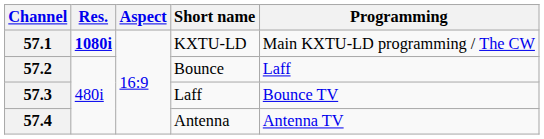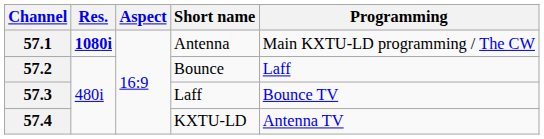(210, 43) KXTU-LD -> (202, 43) Antenna
(202, 120) Antenna -> (210, 120) KXTU-LD
